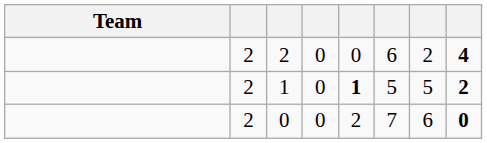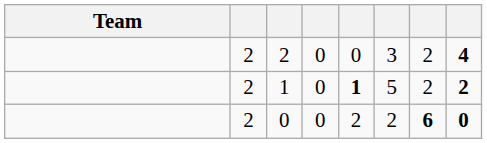(392, 54) 6 -> (392, 54) 3
(428, 87) 5 -> (428, 87) 2
(392, 120) 7 -> (392, 120) 2
(428, 120) normal -> (428, 120) bold
